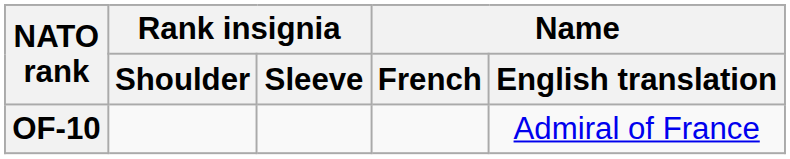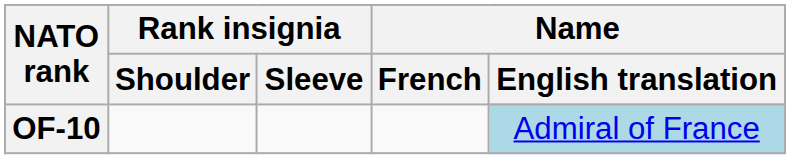(637, 128) no background -> (637, 128) lightblue background
